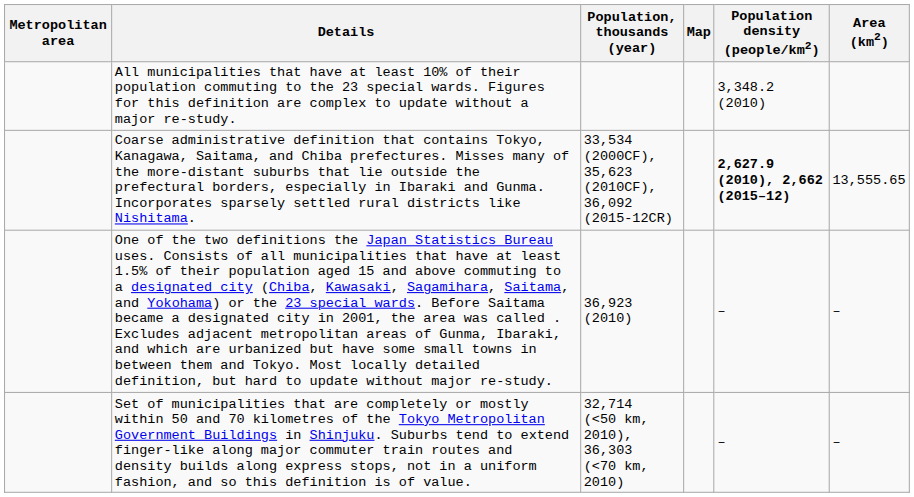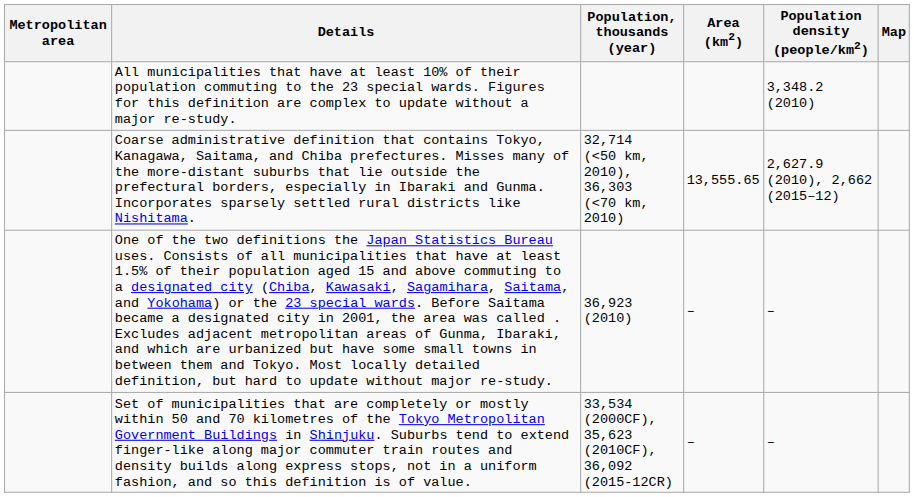columns swapped: (869, 33) <-> (699, 33)
(628, 180) 33,534 (2000CF), 35,623 (2010CF), 36,092 (2015-12CR) -> (616, 180) 32,714 (<50 km, 2010), 36,303 (<70 km, 2010)
(770, 180) bold -> (819, 180) normal
(616, 443) 32,714 (<50 km, 2010), 36,303 (<70 km, 2010) -> (628, 443) 33,534 (2000CF), 35,623 (2010CF), 36,092 (2015-12CR)
